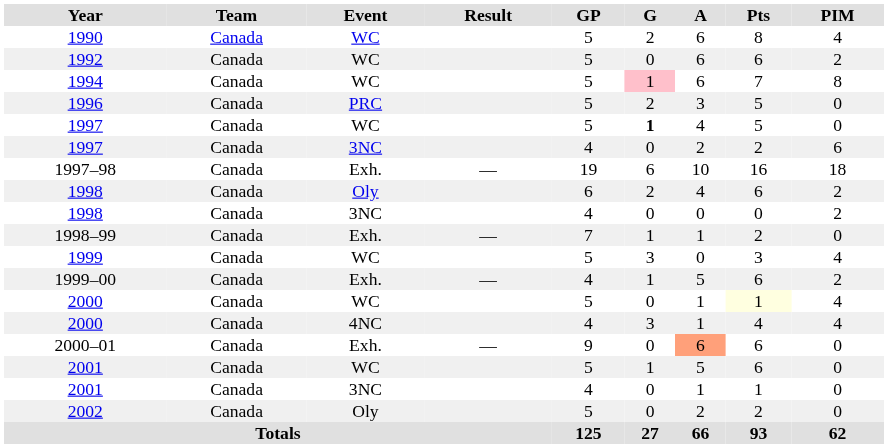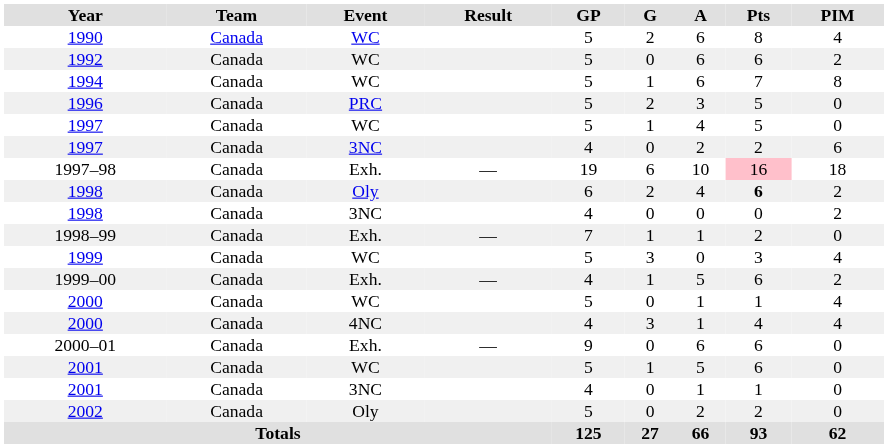(650, 80) pink background -> (650, 80) no background
(650, 124) bold -> (650, 124) normal
(758, 168) no background -> (758, 168) pink background
(758, 190) normal -> (758, 190) bold
(758, 300) lightyellow background -> (758, 300) no background
(701, 344) lightsalmon background -> (701, 344) no background
